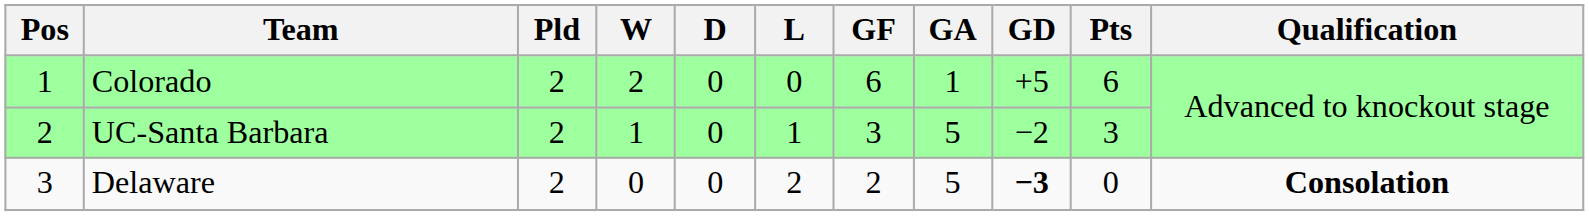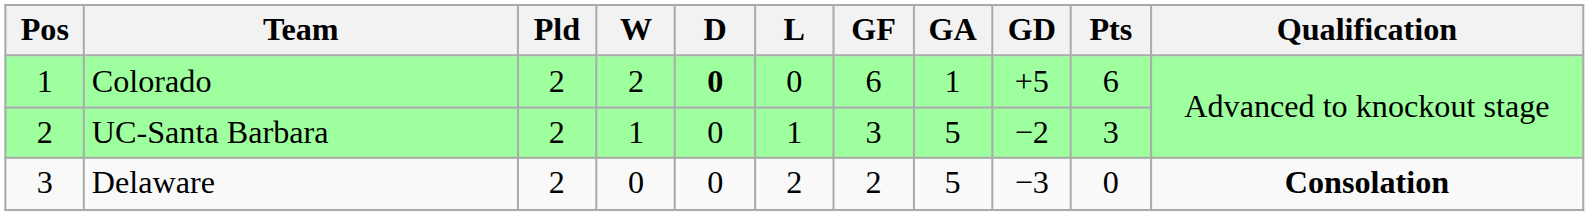(715, 81) normal -> (715, 81) bold
(1032, 183) bold -> (1032, 183) normal
